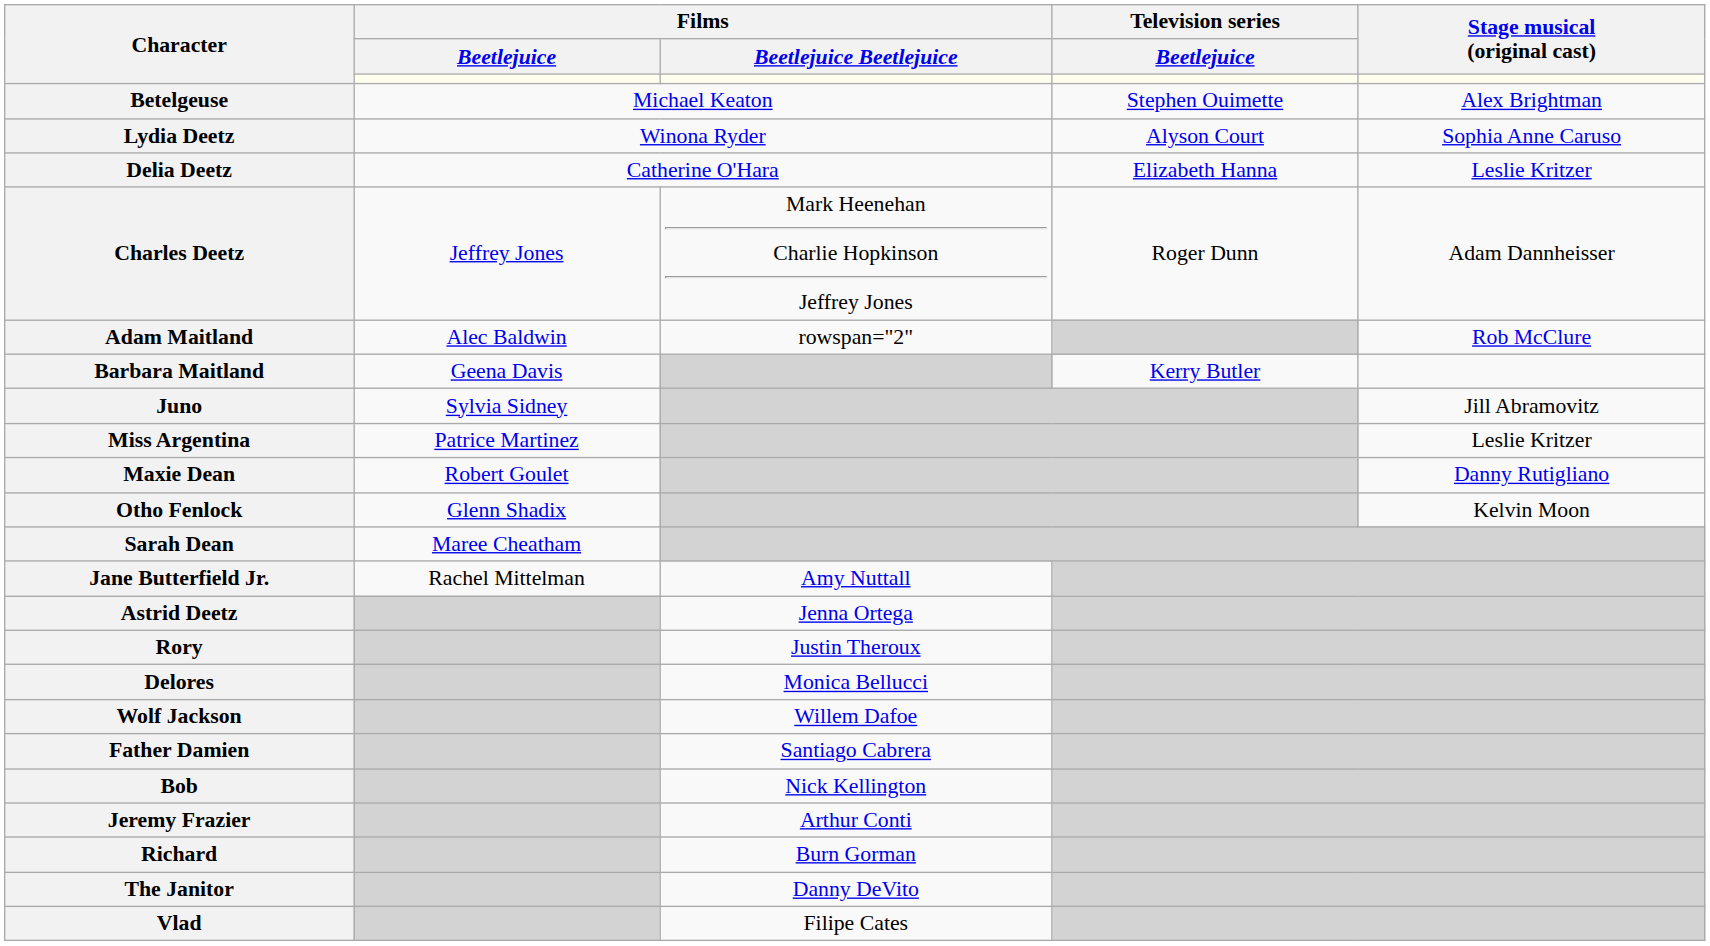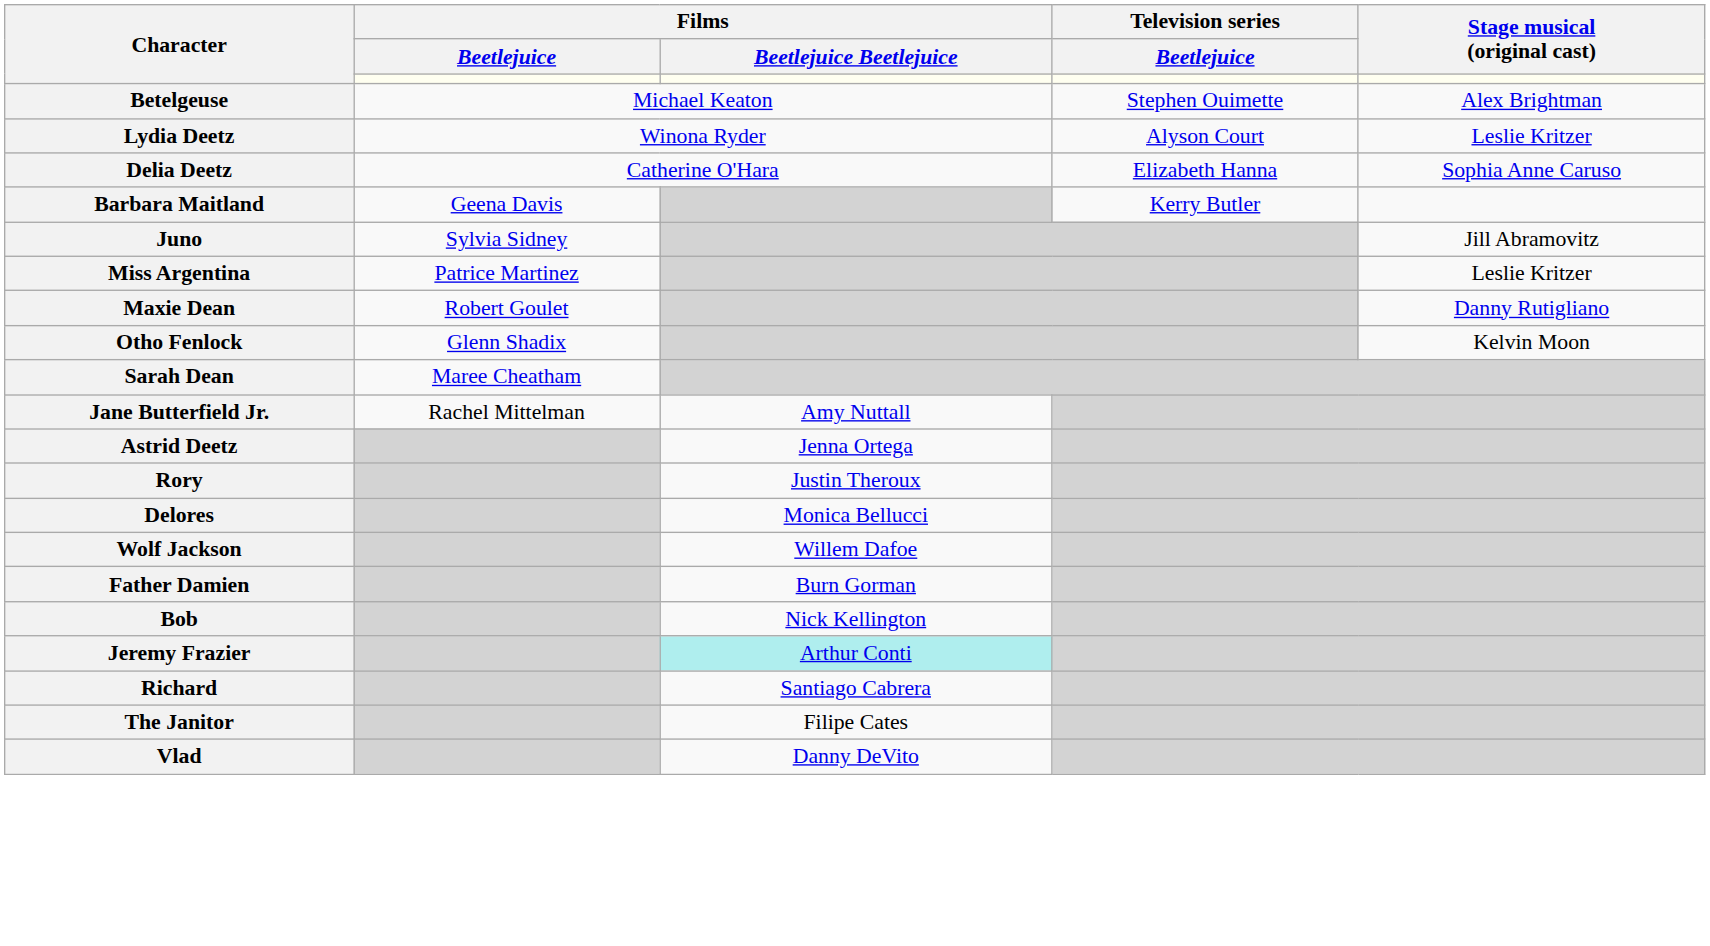(1532, 135) Sophia Anne Caruso -> (1532, 135) Leslie Kritzer
(1532, 169) Leslie Kritzer -> (1532, 169) Sophia Anne Caruso
- row: (179, 253)
- row: (179, 336)
(856, 750) Santiago Cabrera -> (856, 583) Burn Gorman
(856, 819) no background -> (856, 652) paleturquoise background
(856, 854) Burn Gorman -> (856, 687) Santiago Cabrera
(856, 888) Danny DeVito -> (856, 721) Filipe Cates
(856, 923) Filipe Cates -> (856, 756) Danny DeVito
